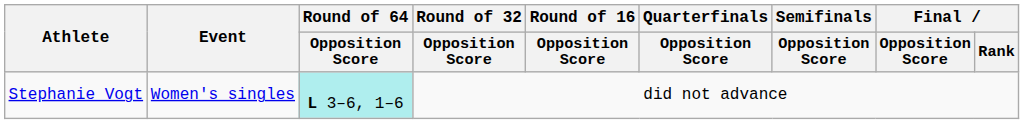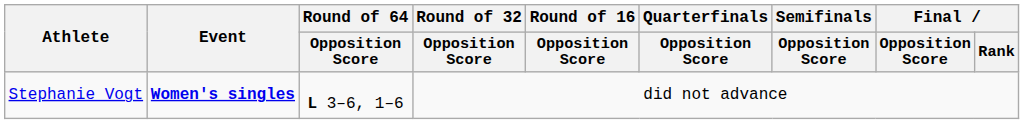(223, 95) normal -> (223, 95) bold
(356, 104) paleturquoise background -> (356, 104) no background
